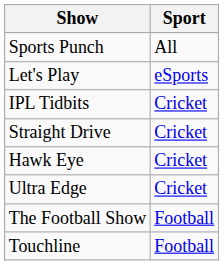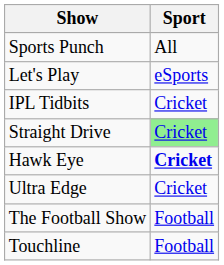(181, 132) no background -> (181, 132) lightgreen background
(181, 160) normal -> (183, 160) bold
